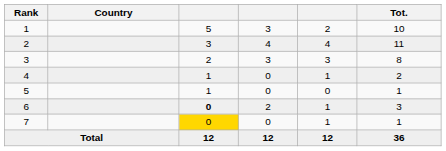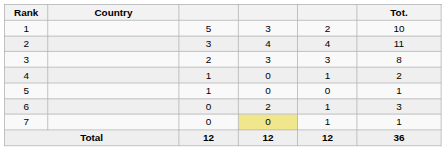(209, 107) bold -> (209, 107) normal
(209, 122) gold background -> (209, 122) no background
(268, 122) no background -> (268, 122) khaki background
